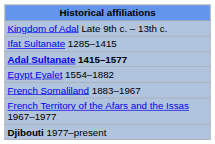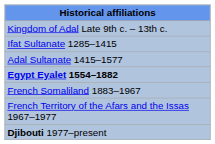(67, 59) bold -> (65, 59) normal
(61, 75) normal -> (63, 75) bold
